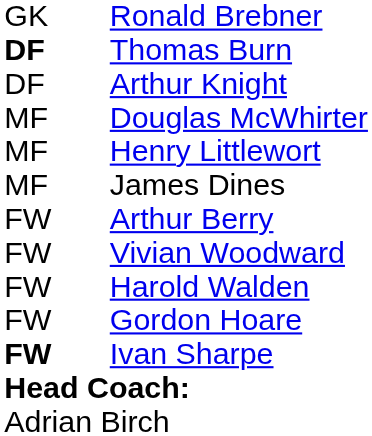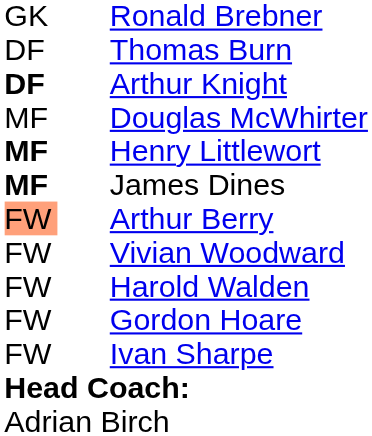(25, 50) bold -> (25, 50) normal
(25, 83) normal -> (25, 83) bold
(26, 151) normal -> (26, 151) bold
(26, 185) normal -> (26, 185) bold
(28, 218) no background -> (28, 218) lightsalmon background
(28, 353) bold -> (28, 353) normal
